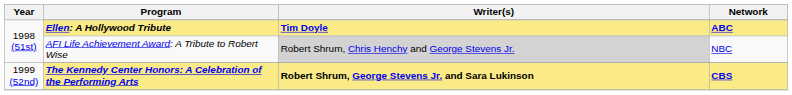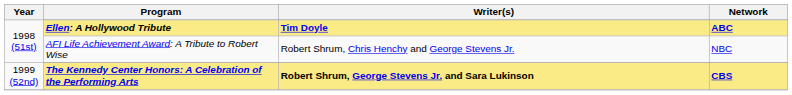(398, 49) lightgrey background -> (398, 49) no background
